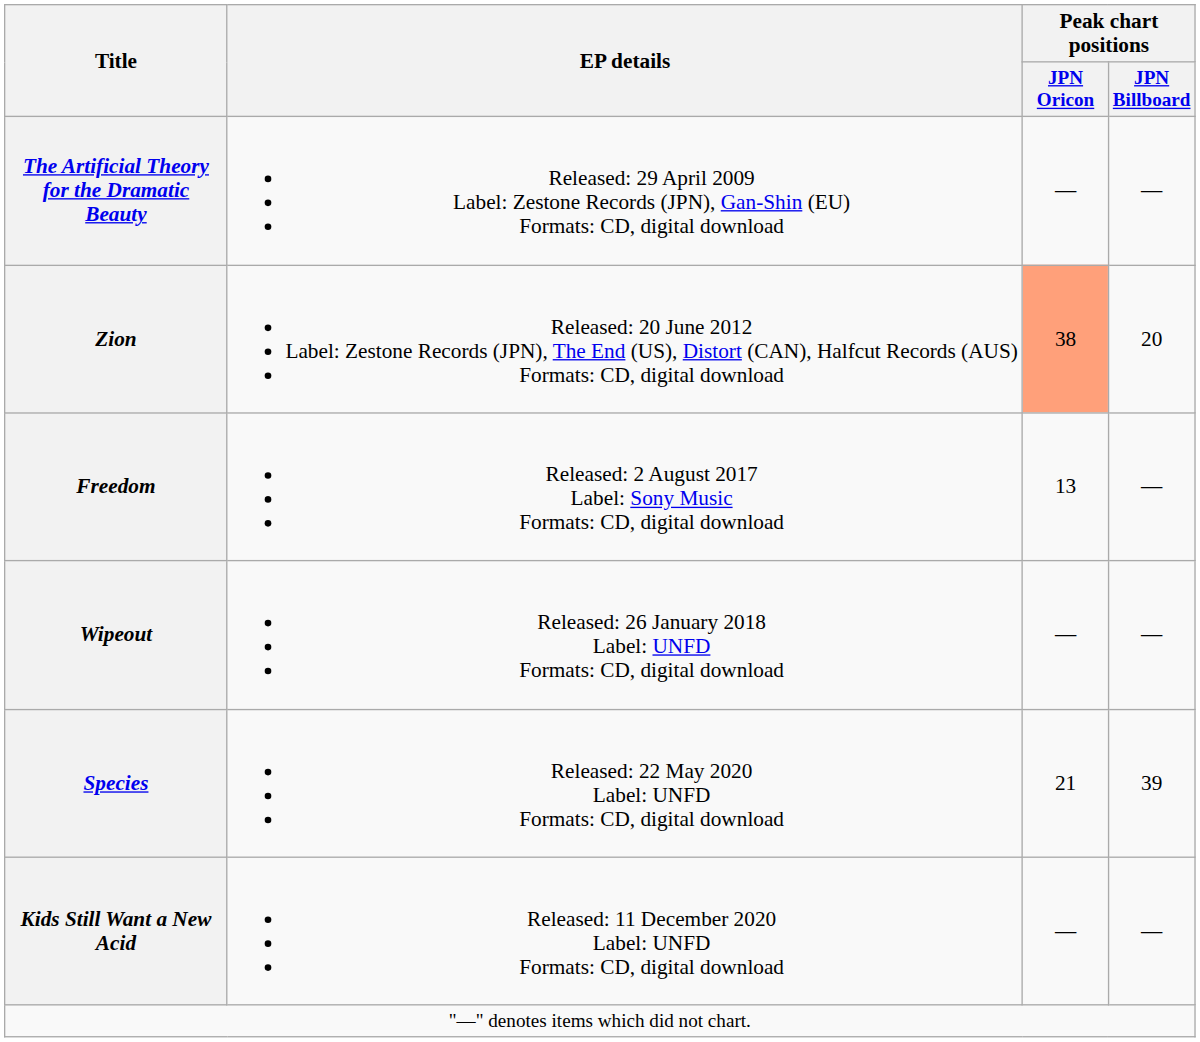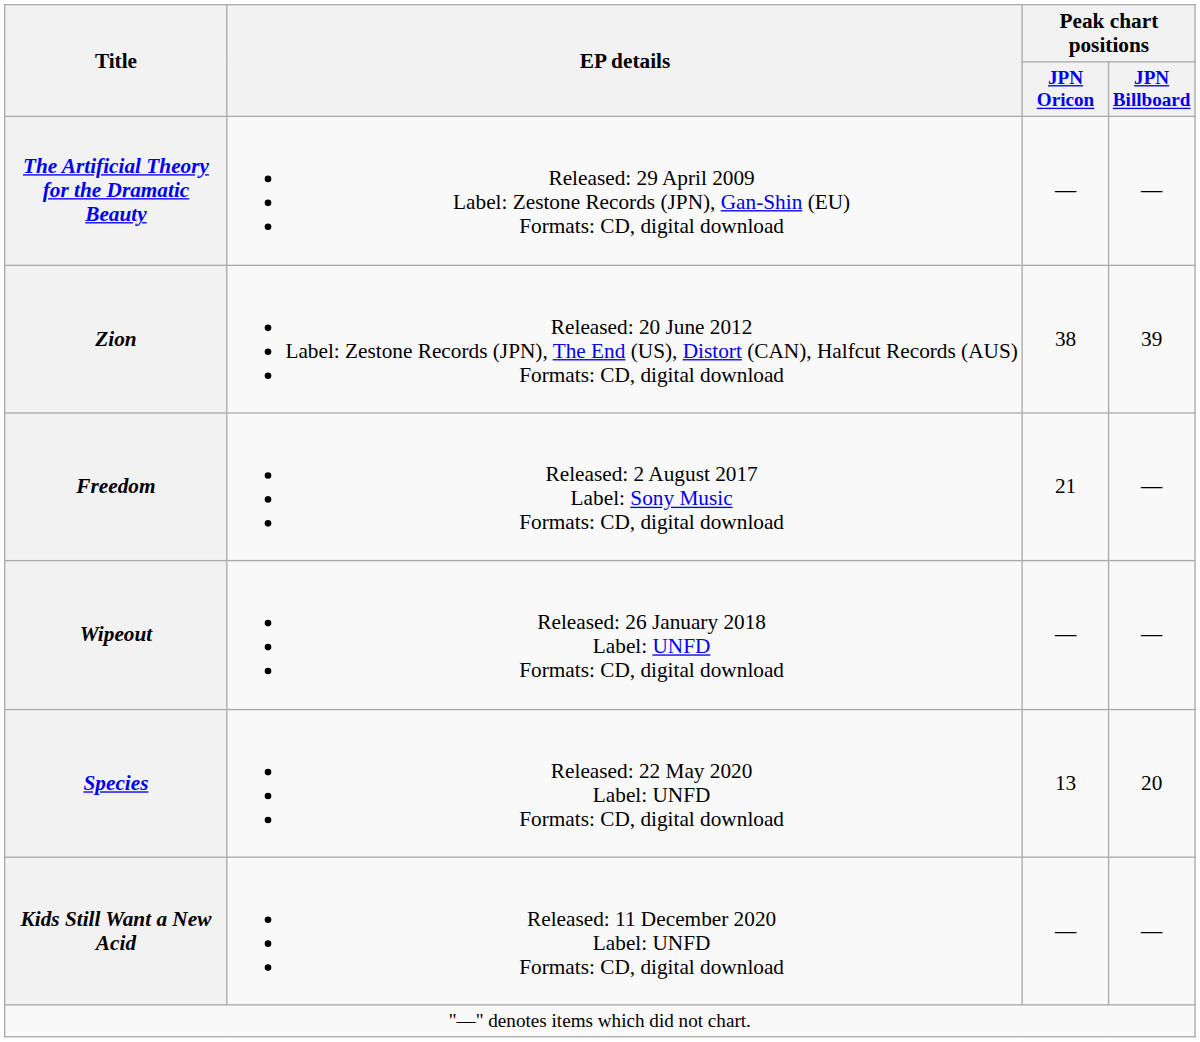(1066, 338) lightsalmon background -> (1066, 338) no background
(1152, 338) 20 -> (1152, 338) 39
(1066, 486) 13 -> (1066, 486) 21
(1066, 782) 21 -> (1066, 782) 13
(1152, 782) 39 -> (1152, 782) 20
